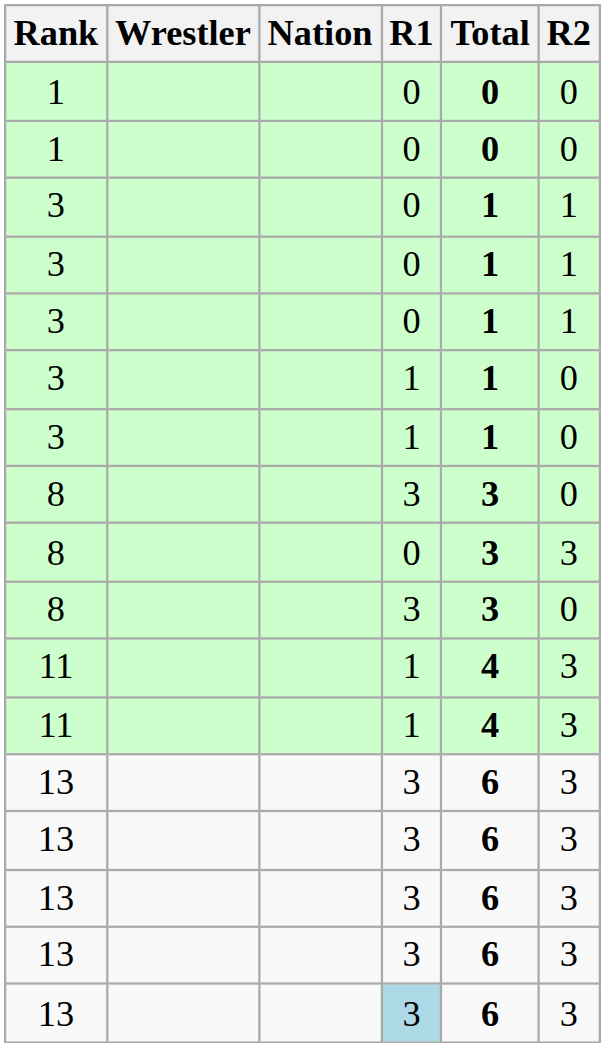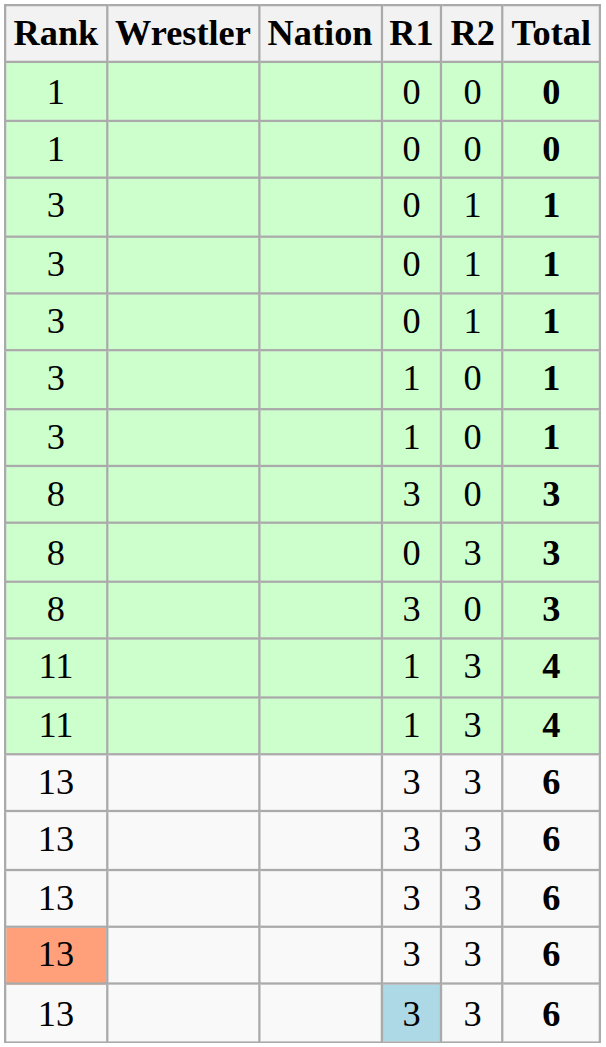columns swapped: (569, 33) <-> (490, 33)
(56, 954) no background -> (56, 954) lightsalmon background
